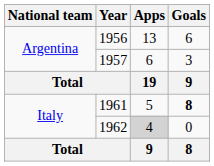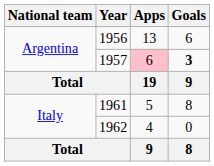(149, 60) no background -> (149, 60) pink background
(189, 60) normal -> (189, 60) bold
(189, 104) bold -> (189, 104) normal
(149, 127) lightgrey background -> (149, 127) no background
